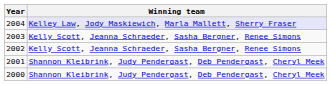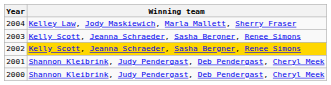(163, 23) lavender background -> (163, 23) no background
(165, 49) no background -> (165, 49) gold background
